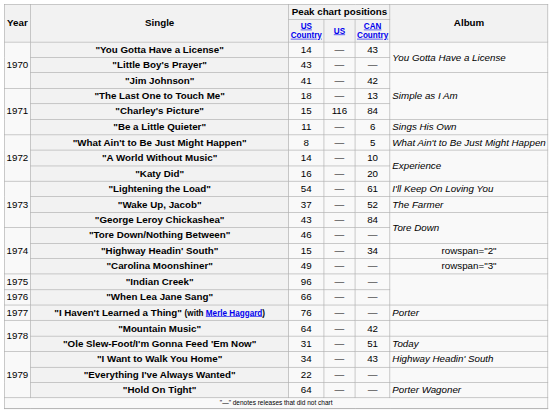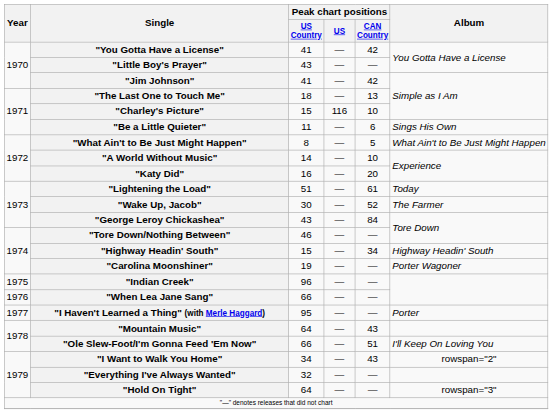(306, 49) 14 -> (306, 49) 41
(373, 49) 43 -> (373, 49) 42
(373, 111) 84 -> (373, 111) 10
(306, 189) 54 -> (306, 189) 51
(443, 189) I'll Keep On Loving You -> (405, 189) Today
(306, 204) 37 -> (306, 204) 30
(469, 251) rowspan="2" -> (443, 251) Highway Headin' South
(306, 266) 49 -> (306, 266) 19
(469, 266) rowspan="3" -> (427, 266) Porter Wagoner
(306, 313) 76 -> (306, 313) 95
(373, 328) 42 -> (373, 328) 43
(306, 343) 31 -> (306, 343) 66
(405, 343) Today -> (443, 343) I'll Keep On Loving You
(443, 359) Highway Headin' South -> (469, 359) rowspan="2"
(306, 374) 22 -> (306, 374) 32
(427, 390) Porter Wagoner -> (469, 390) rowspan="3"
